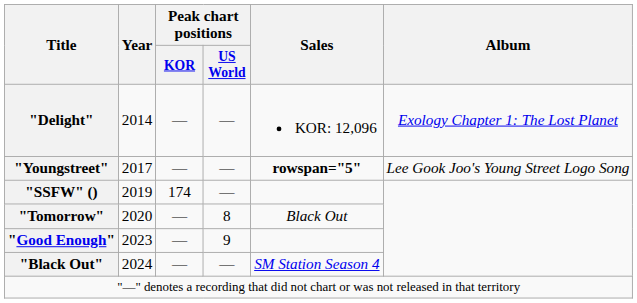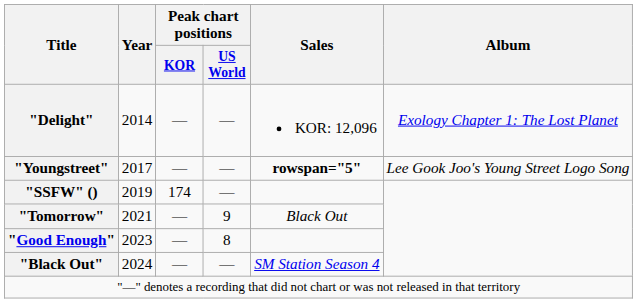(137, 216) 2020 -> (137, 216) 2021
(227, 216) 8 -> (227, 216) 9
(227, 240) 9 -> (227, 240) 8
